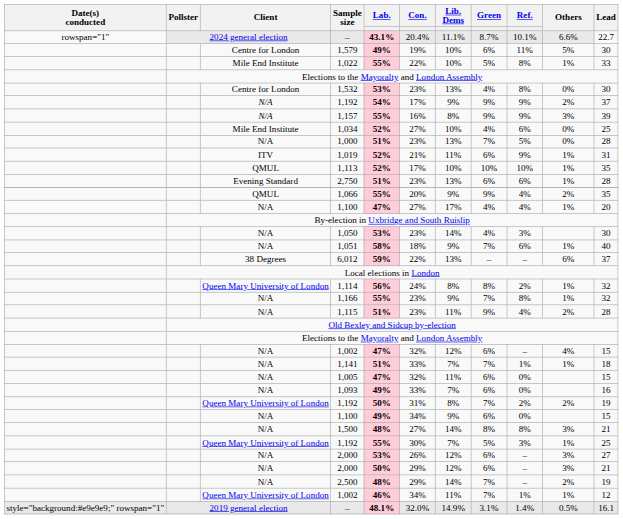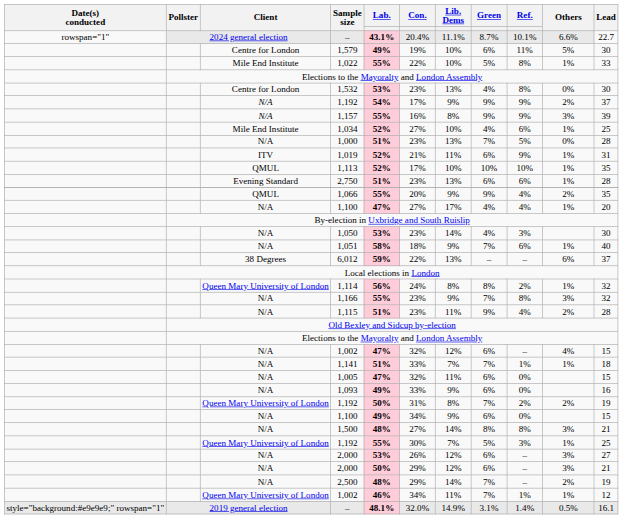(568, 129) 0% -> (568, 129) 1%
(568, 299) 1% -> (568, 299) 3%
(453, 390) 7% -> (453, 390) 9%
